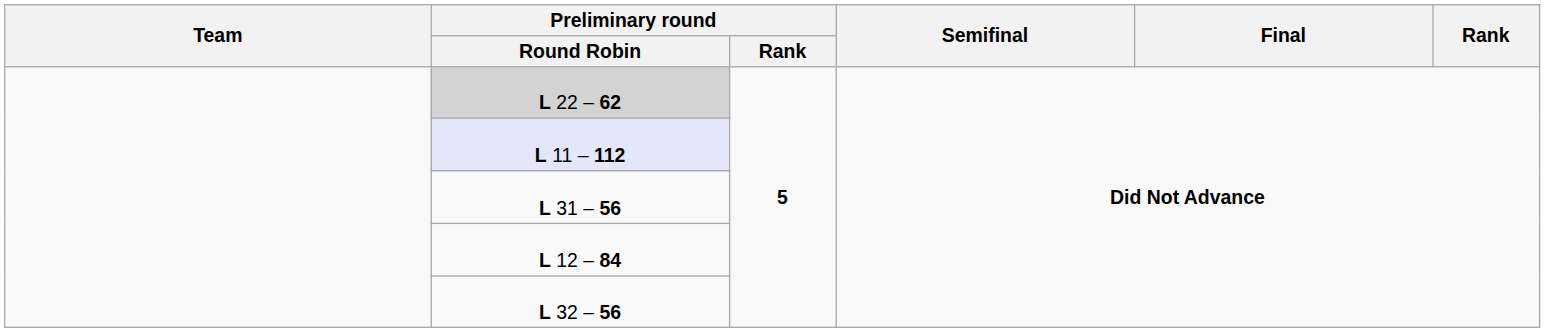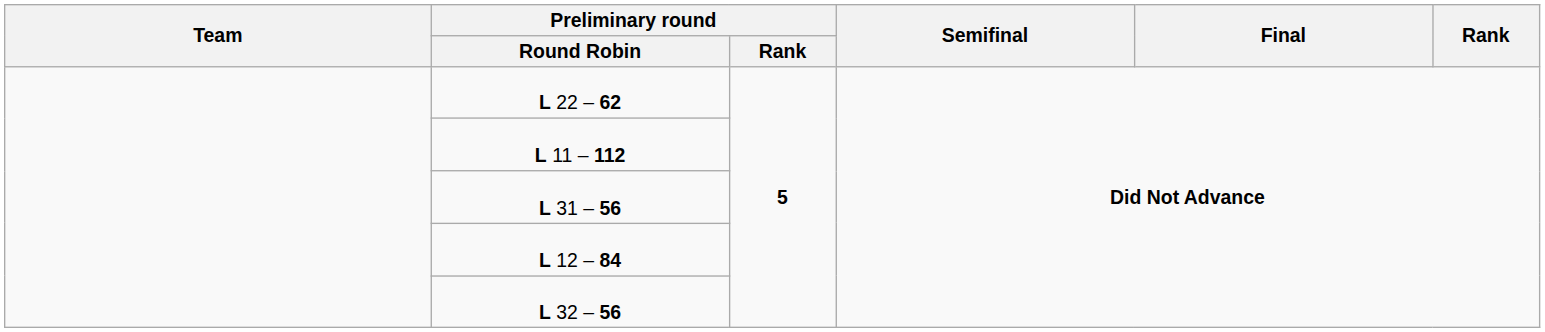(580, 103) lightgrey background -> (580, 103) no background
(580, 156) lavender background -> (580, 156) no background
